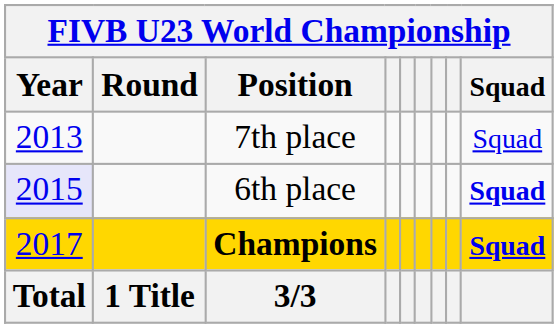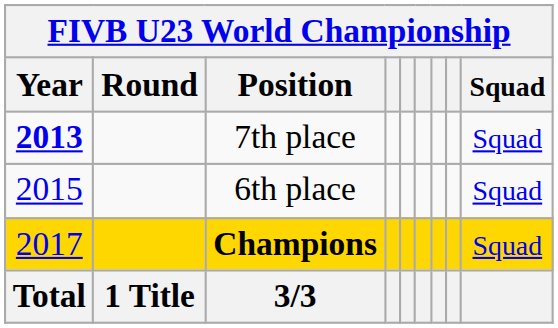(49, 137) normal -> (49, 137) bold
(49, 190) lavender background -> (49, 190) no background
(507, 190) bold -> (507, 192) normal
(507, 243) bold -> (507, 245) normal
